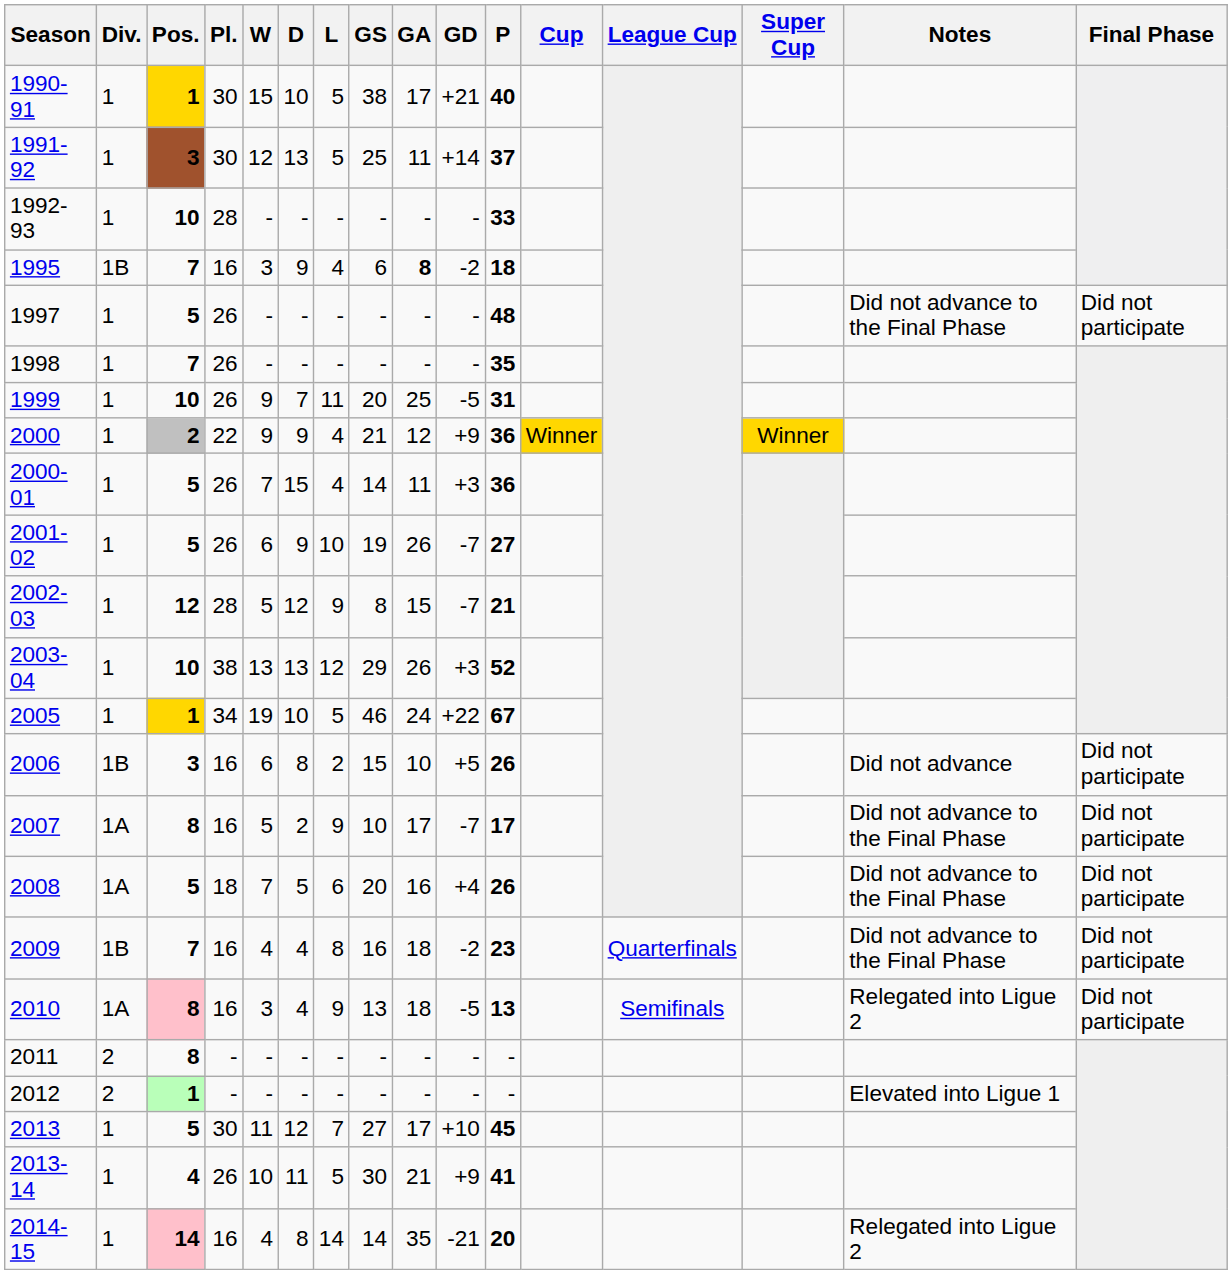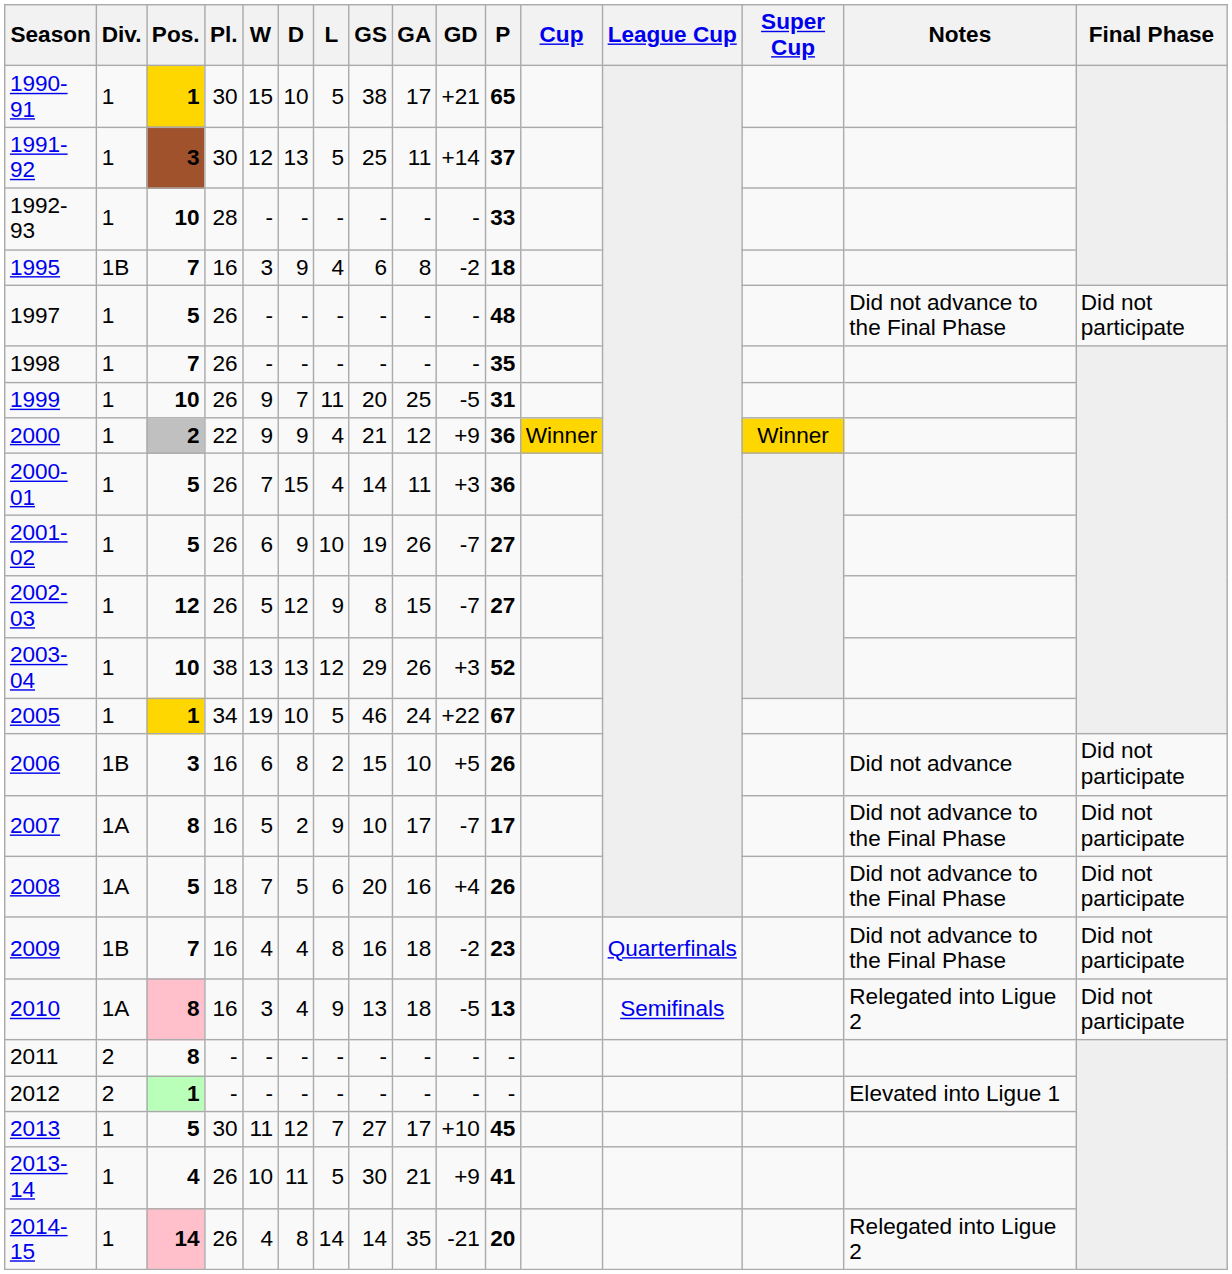(503, 96) 40 -> (503, 96) 65
(425, 267) bold -> (425, 267) normal
(225, 606) 28 -> (225, 606) 26
(503, 606) 21 -> (503, 606) 27
(225, 1238) 16 -> (225, 1238) 26
